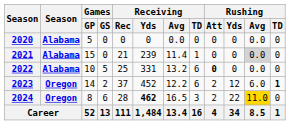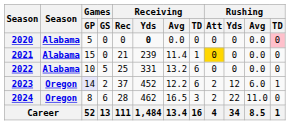(148, 40) normal -> (148, 40) bold
(277, 40) no background -> (277, 40) pink background
(214, 55) no background -> (214, 55) gold background
(257, 55) lightgrey background -> (257, 55) no background
(214, 69) bold -> (214, 69) normal
(90, 84) no background -> (90, 84) lavender background
(277, 84) bold -> (277, 84) normal
(148, 98) bold -> (148, 98) normal
(257, 98) gold background -> (257, 98) no background
